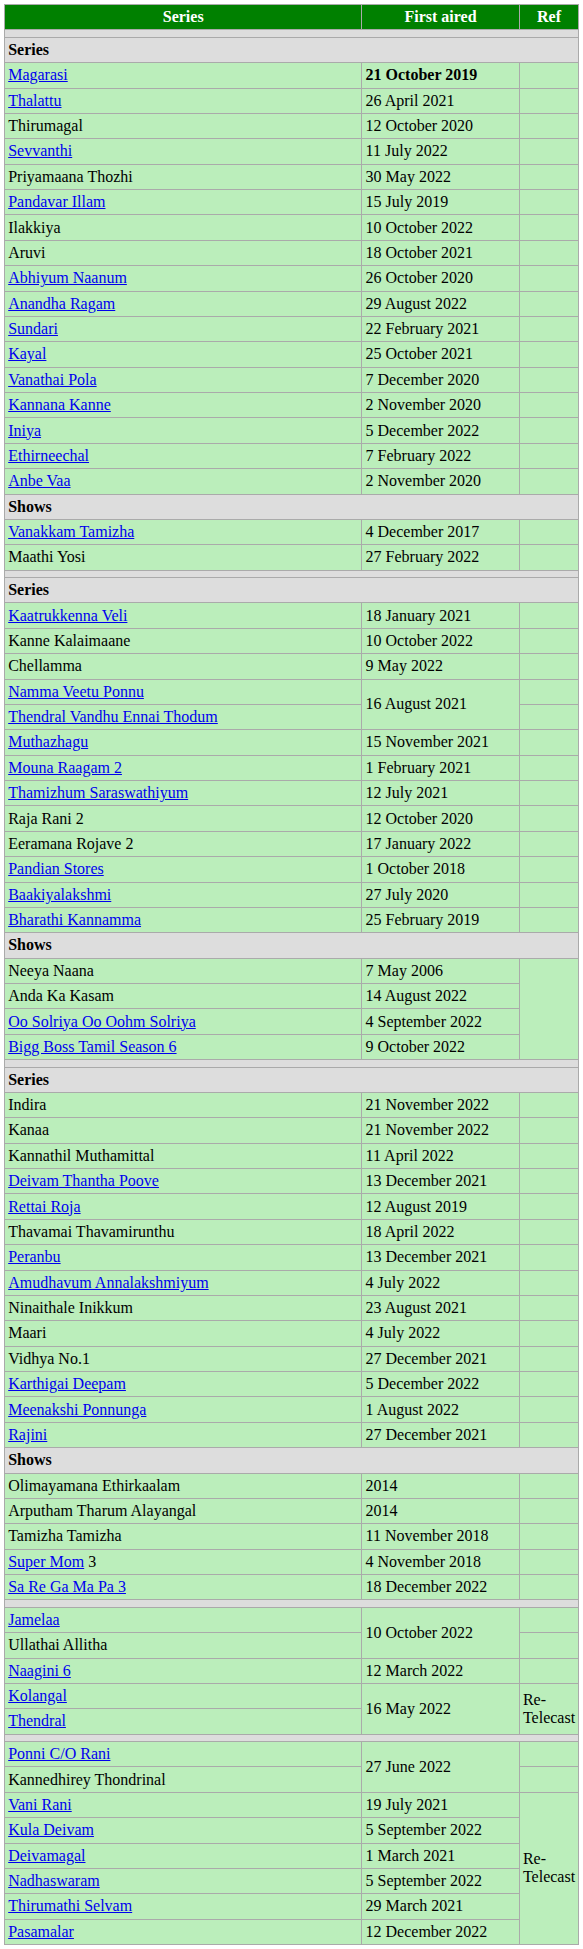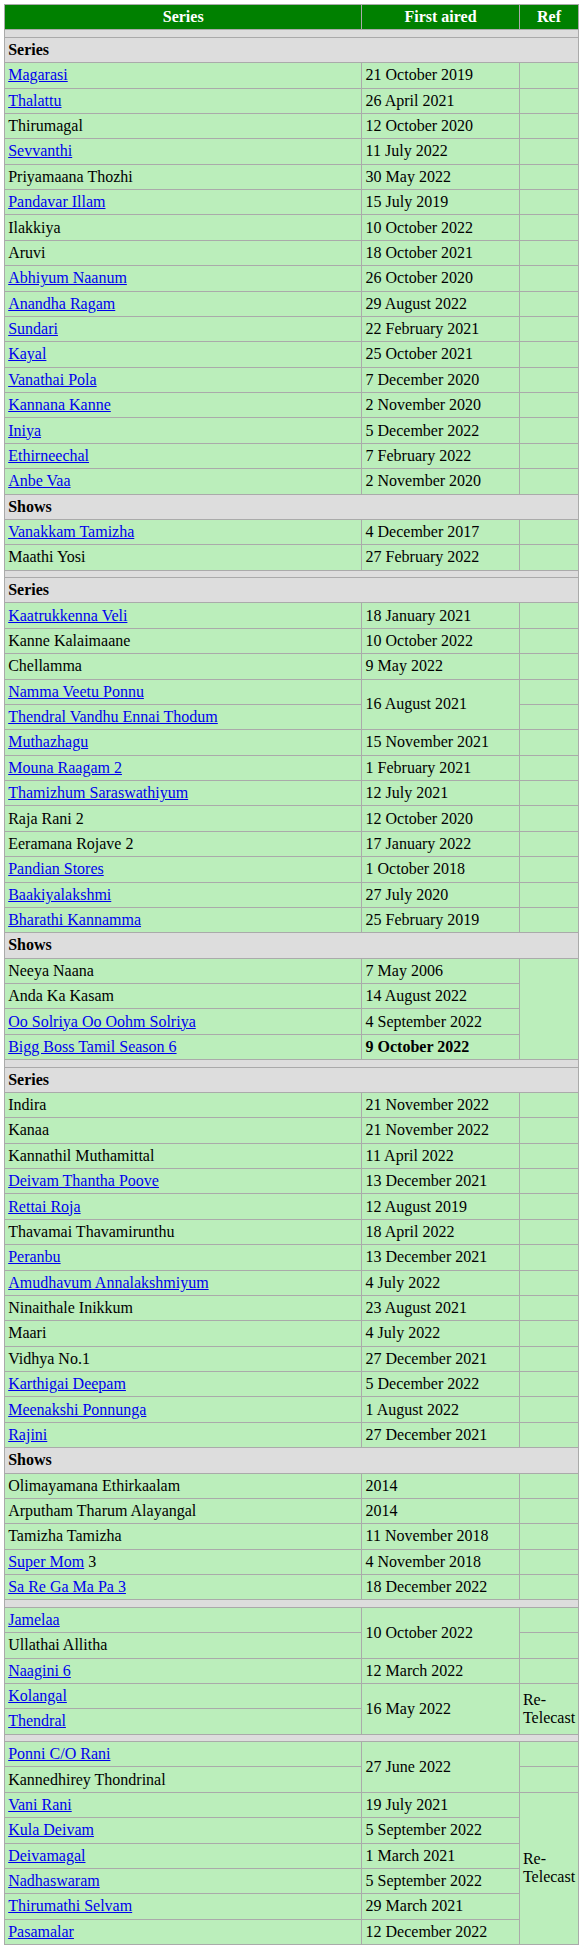(421, 75) bold -> (419, 75) normal
(415, 1046) normal -> (417, 1046) bold
